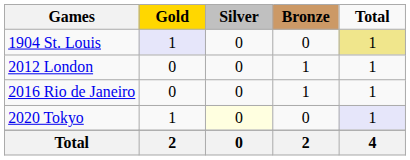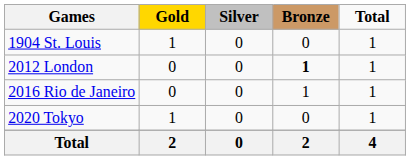(172, 42) lavender background -> (172, 42) no background
(372, 42) khaki background -> (372, 42) no background
(306, 67) normal -> (306, 67) bold
(239, 117) lightyellow background -> (239, 117) no background
(372, 117) lavender background -> (372, 117) no background
